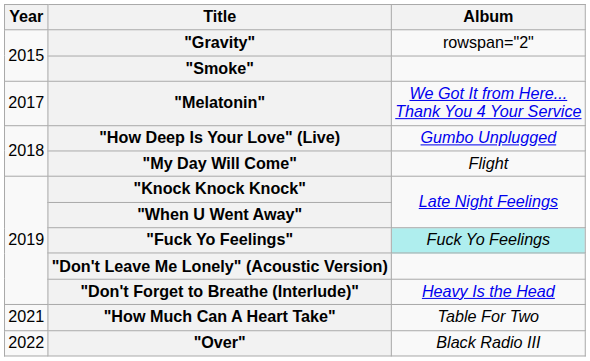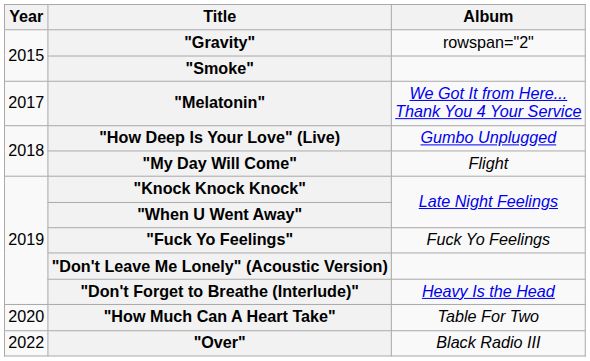(488, 240) paleturquoise background -> (488, 240) no background
(26, 317) 2021 -> (26, 317) 2020
